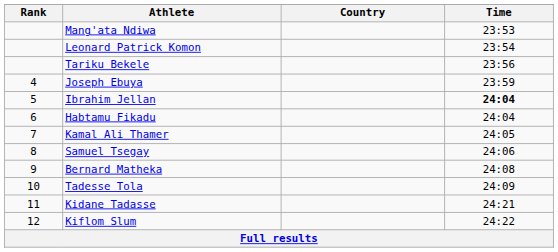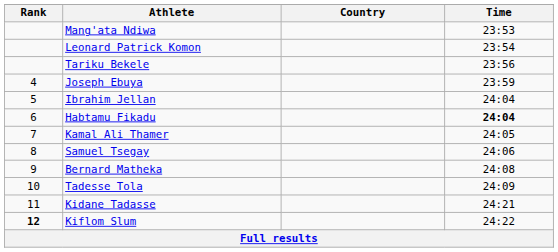(499, 100) bold -> (499, 100) normal
(499, 118) normal -> (499, 118) bold
(33, 222) normal -> (33, 222) bold
